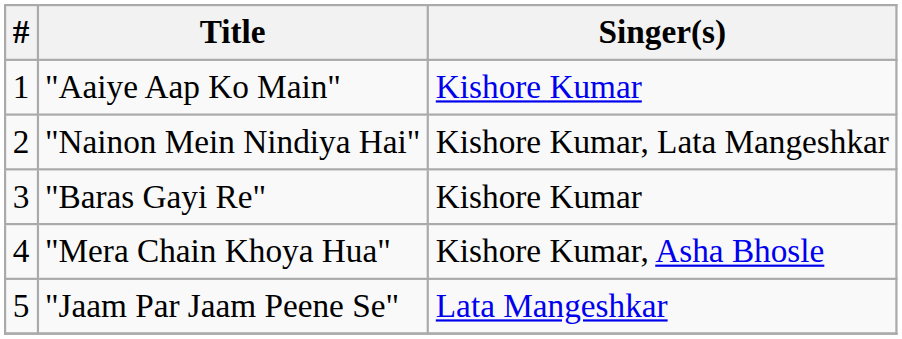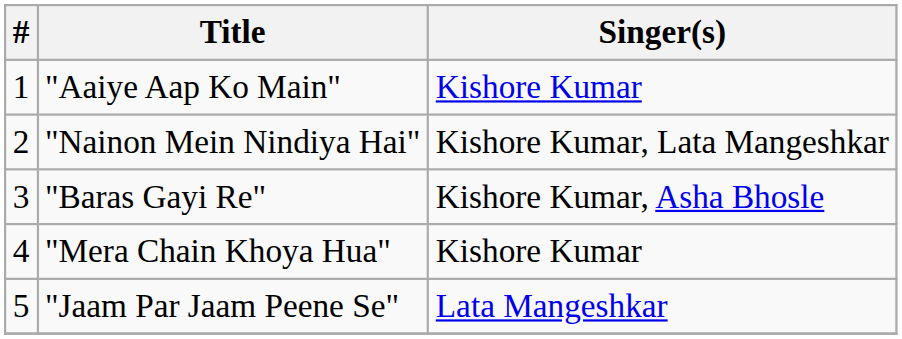(539, 196) Kishore Kumar -> (630, 196) Kishore Kumar, Asha Bhosle
(630, 251) Kishore Kumar, Asha Bhosle -> (539, 251) Kishore Kumar
